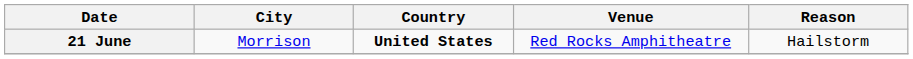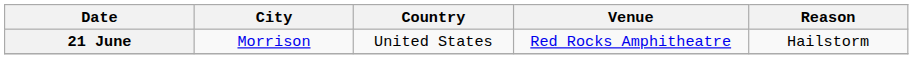(433, 42) bold -> (433, 42) normal
